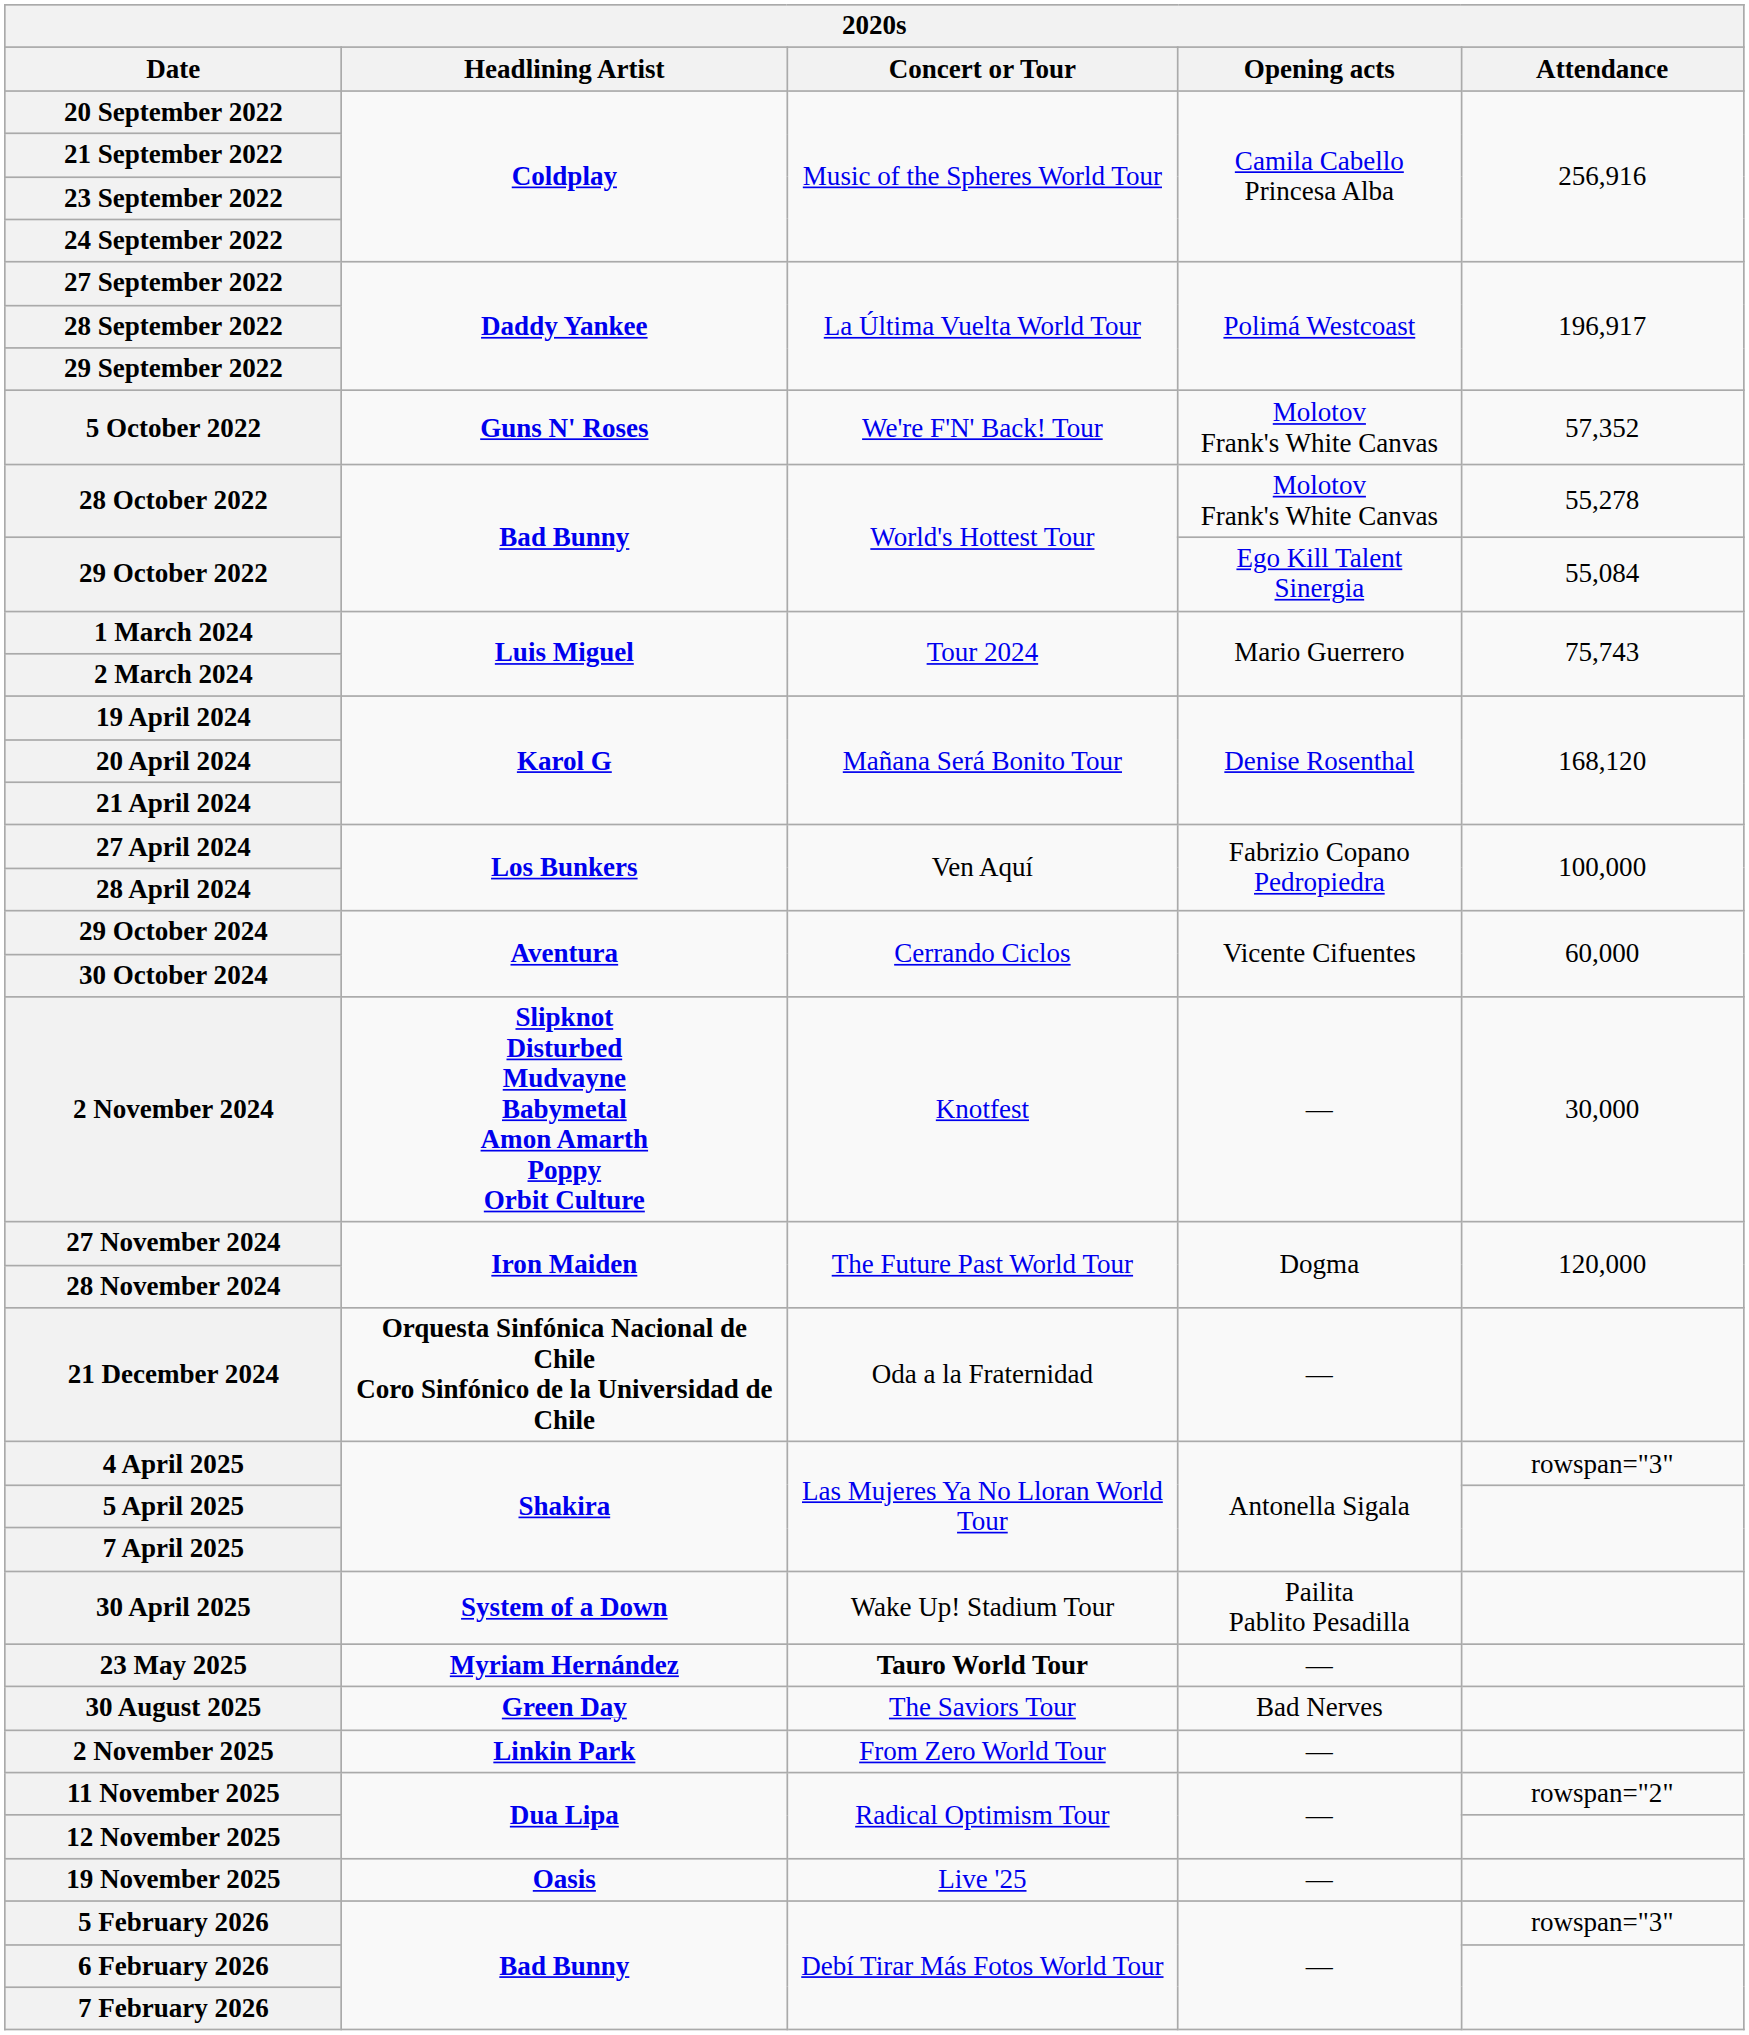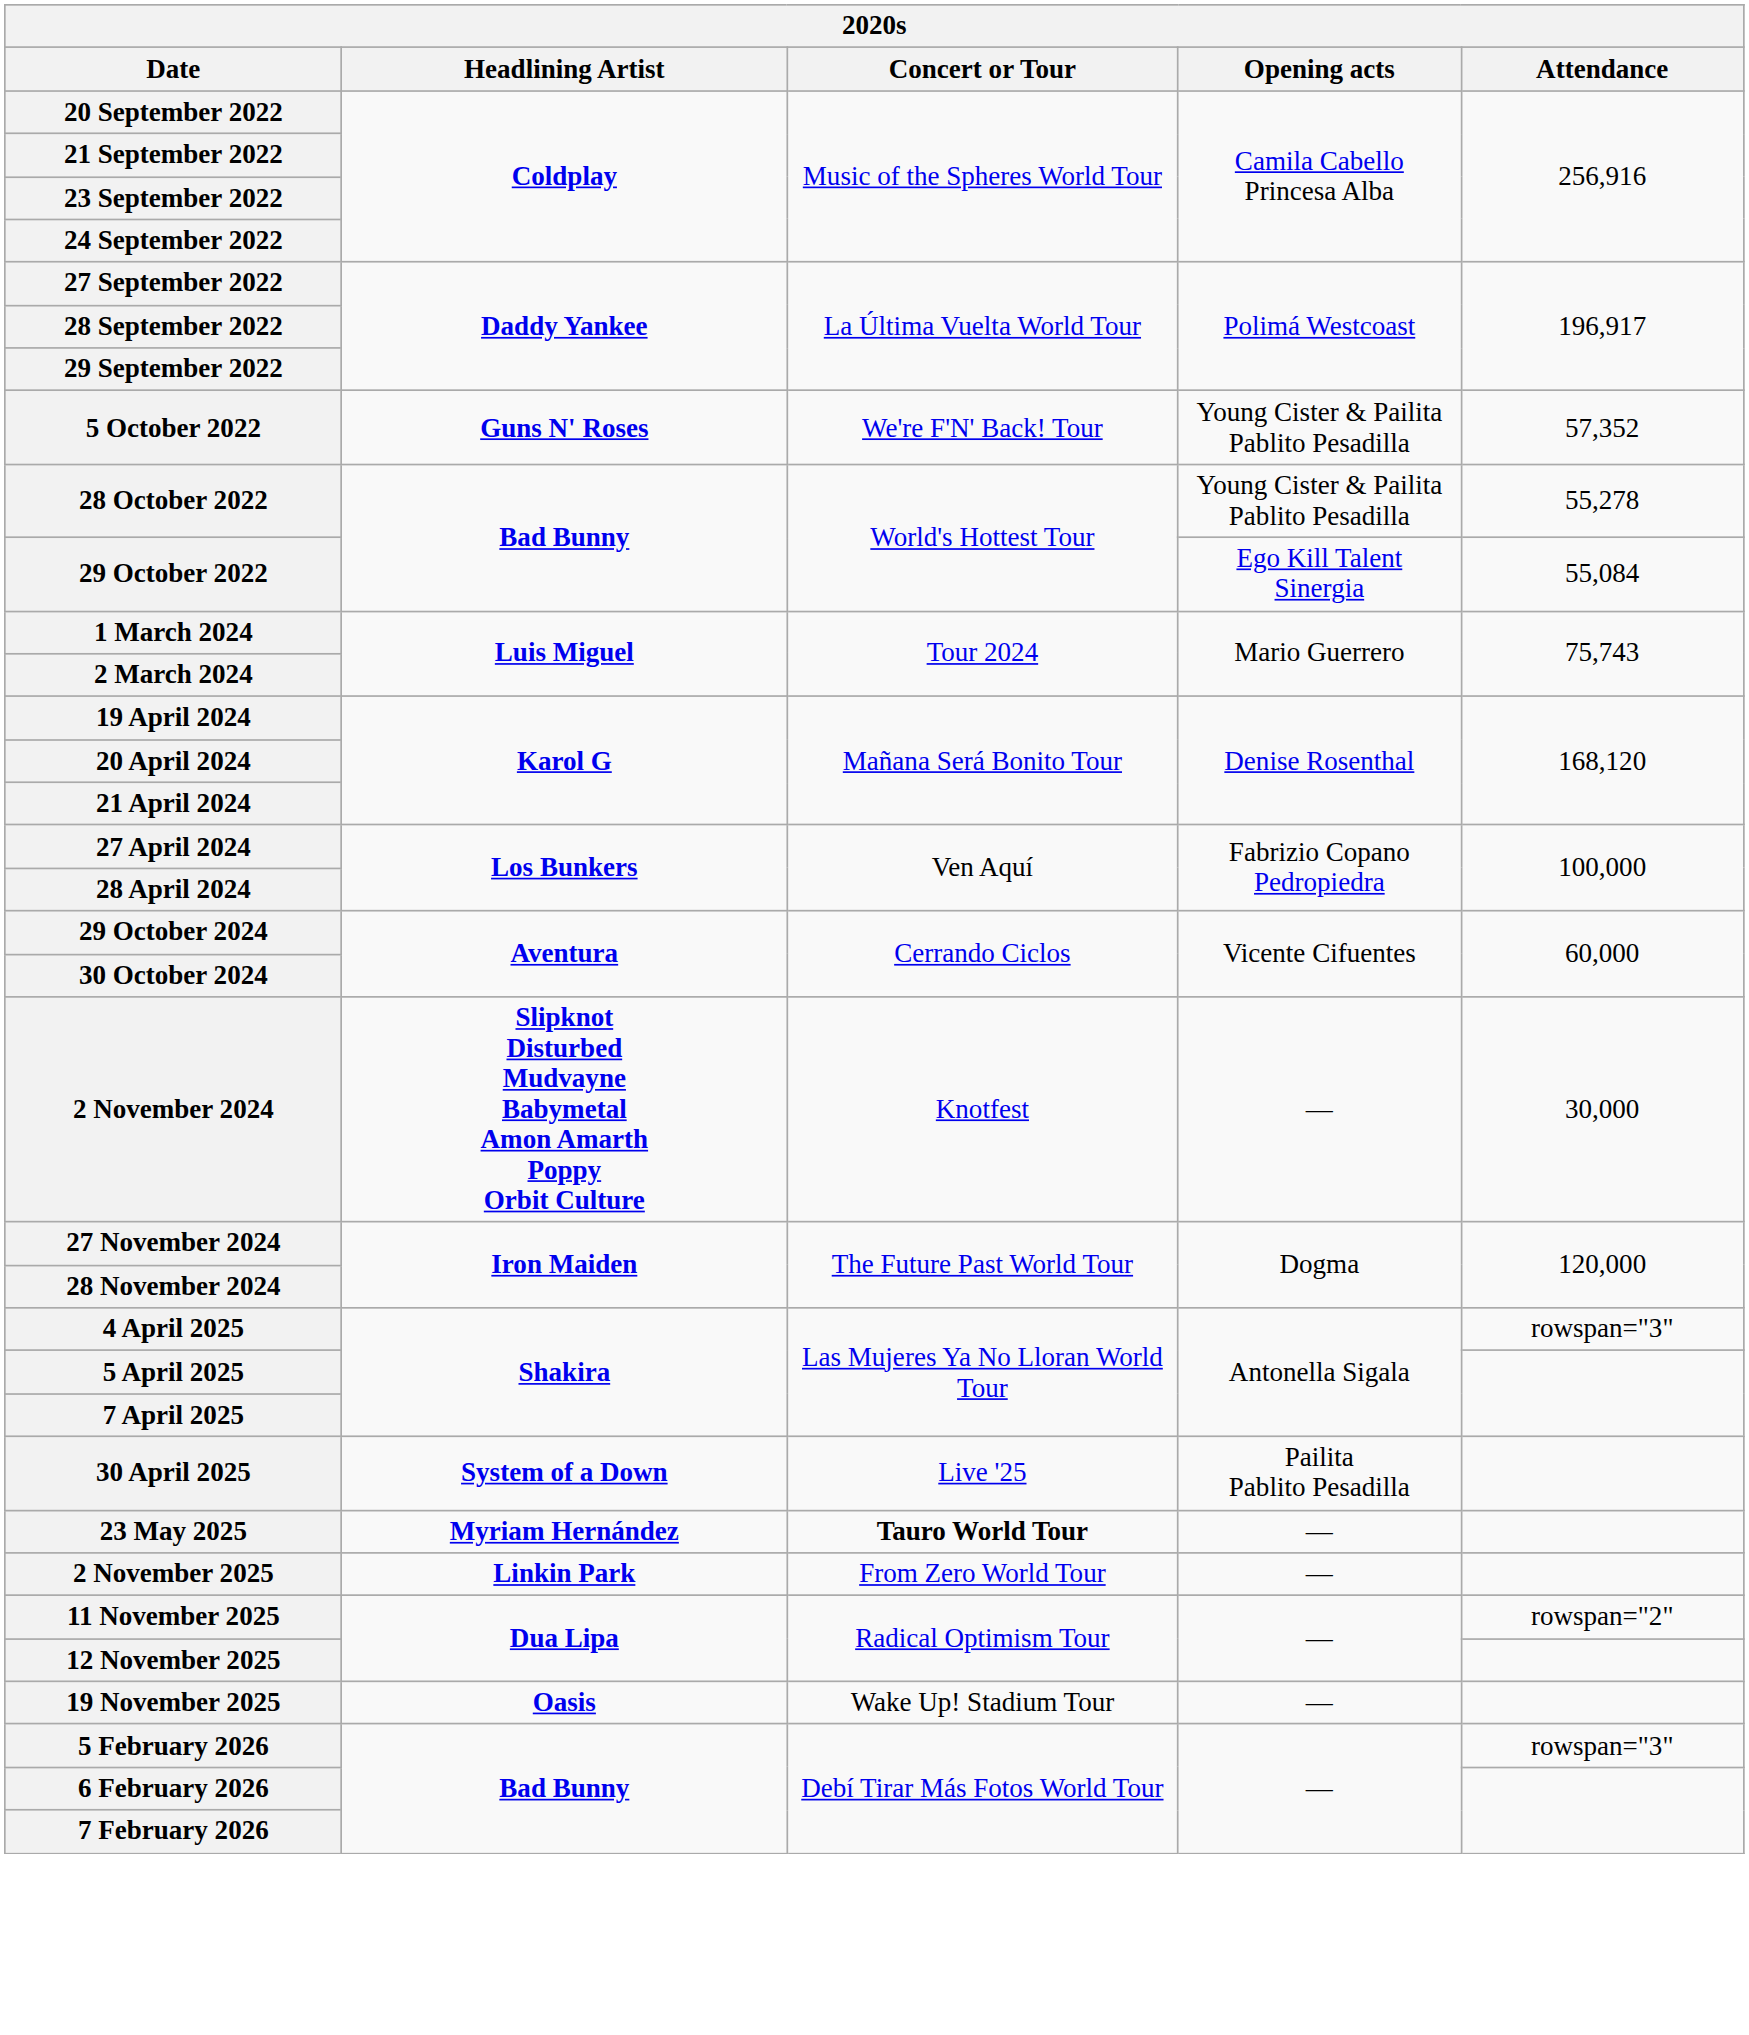(1319, 427) Molotov Frank's White Canvas -> (1319, 427) Young Cister & Pailita Pablito Pesadilla
(1319, 500) Molotov Frank's White Canvas -> (1319, 500) Young Cister & Pailita Pablito Pesadilla
- row: (173, 1374)
(982, 1606) Wake Up! Stadium Tour -> (982, 1472) Live '25
- row: (173, 1707)
(982, 1879) Live '25 -> (982, 1702) Wake Up! Stadium Tour
